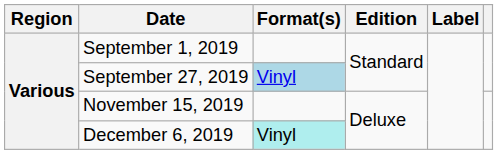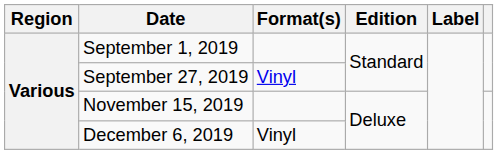(276, 76) lightblue background -> (276, 76) no background
(276, 134) paleturquoise background -> (276, 134) no background
